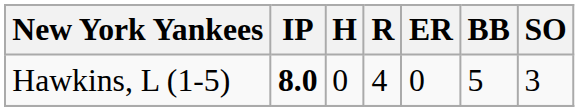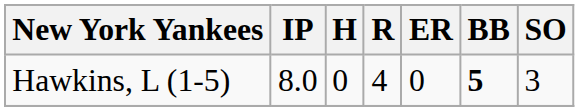(298, 79) bold -> (298, 79) normal
(475, 79) normal -> (475, 79) bold
